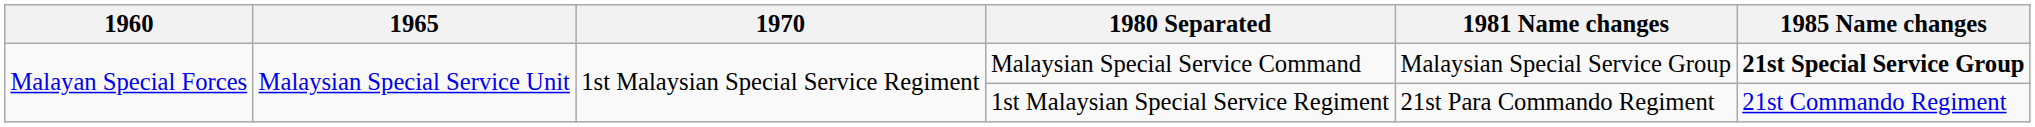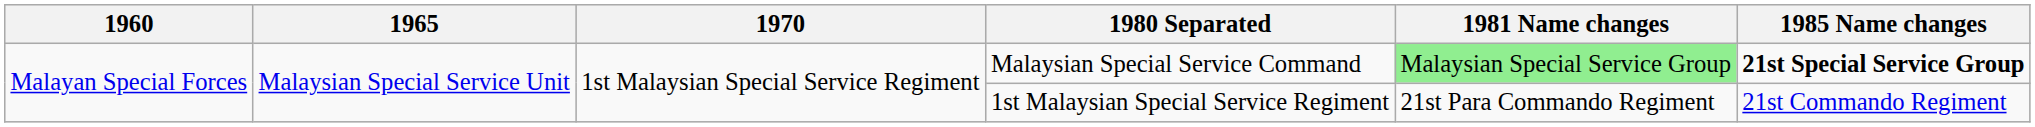(1566, 63) no background -> (1566, 63) lightgreen background
